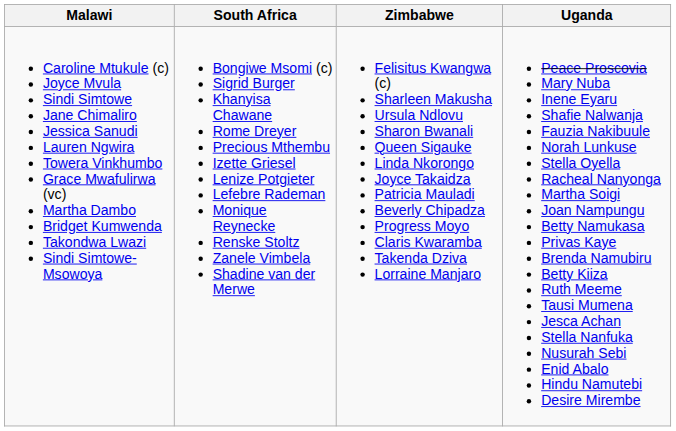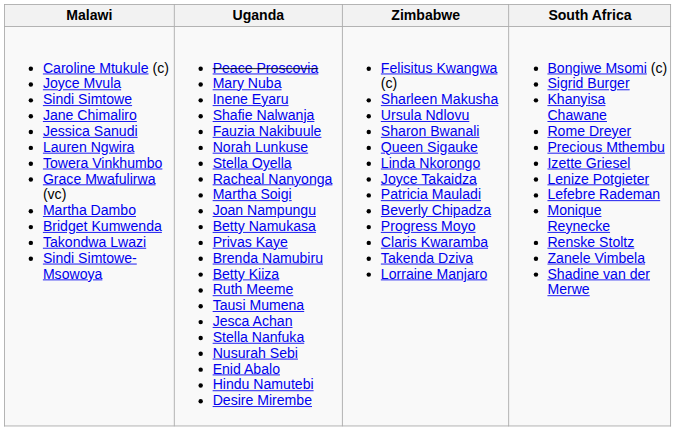columns swapped: (587, 15) <-> (255, 15)
